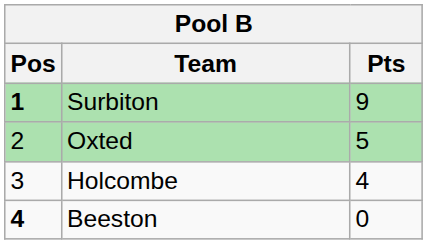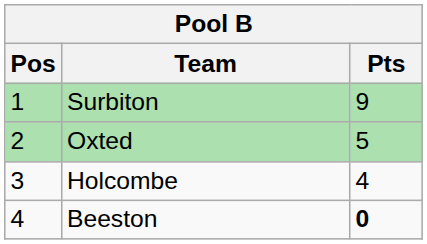(17, 102) bold -> (17, 102) normal
(17, 219) bold -> (17, 219) normal
(362, 219) normal -> (362, 219) bold
